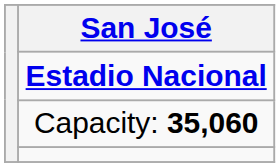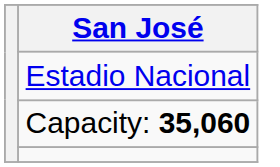(146, 75) bold -> (138, 75) normal
